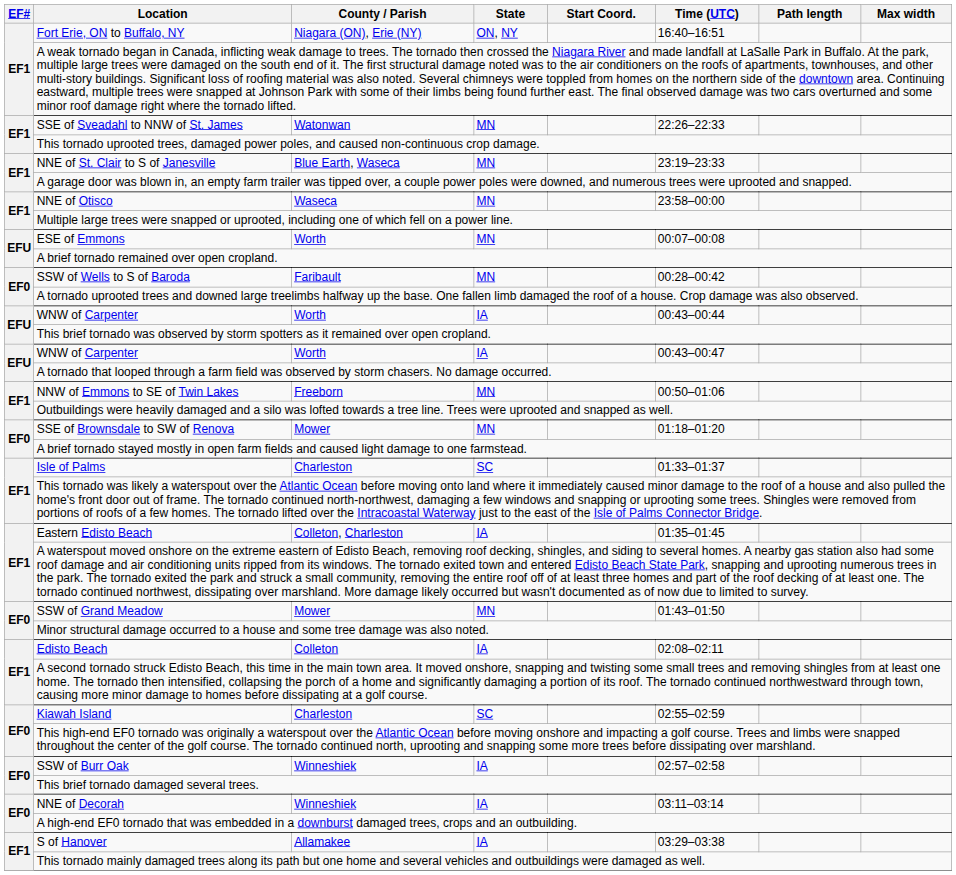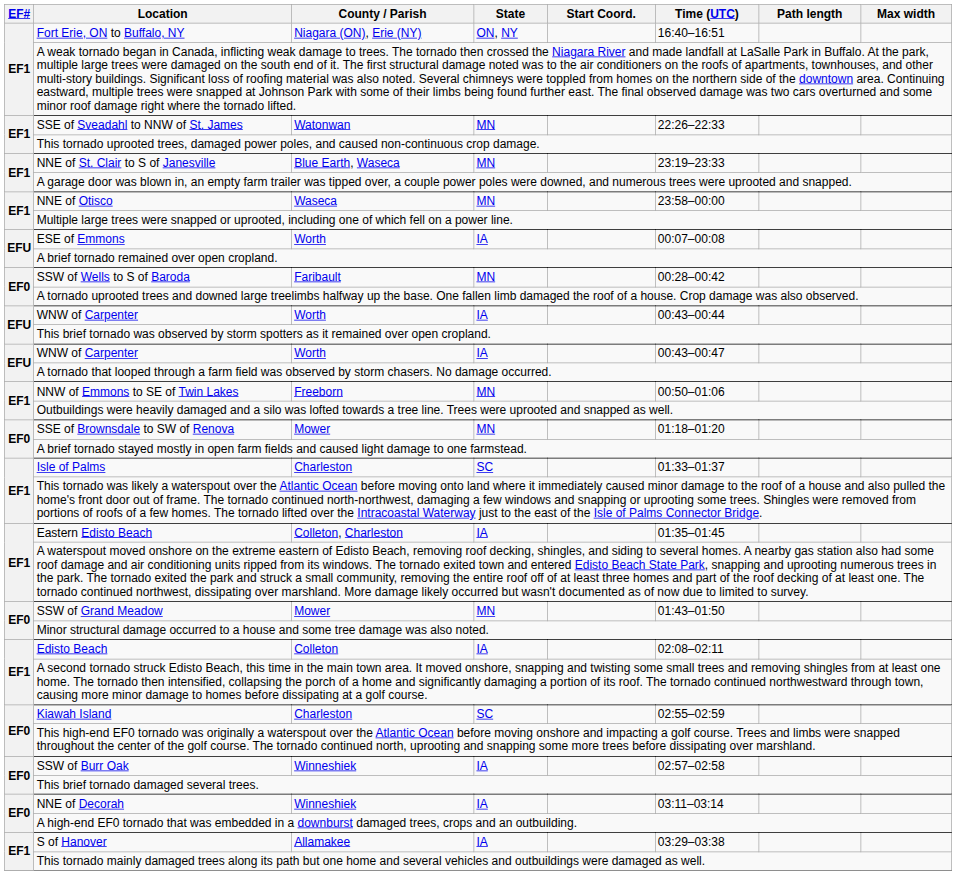(486, 239) MN -> (482, 239) IA
